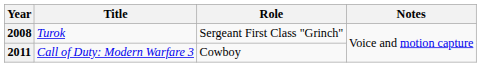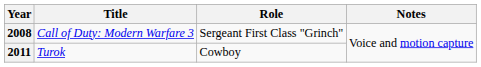(51, 33) Turok -> (116, 33) Call of Duty: Modern Warfare 3
(116, 52) Call of Duty: Modern Warfare 3 -> (51, 52) Turok
